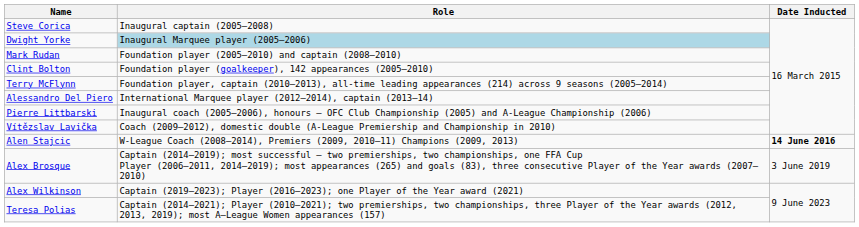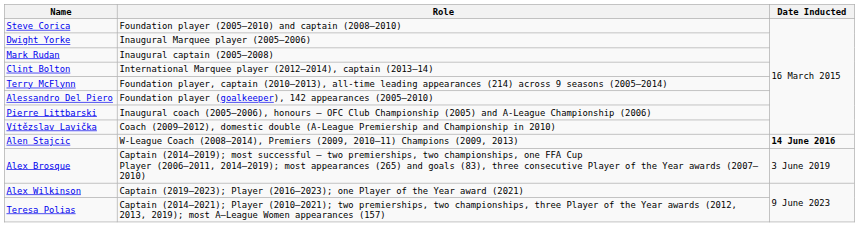(197, 26) Inaugural captain (2005–2008) -> (260, 26) Foundation player (2005–2010) and captain (2008–2010)
(215, 40) lightblue background -> (215, 40) no background
(260, 55) Foundation player (2005–2010) and captain (2008–2010) -> (197, 55) Inaugural captain (2005–2008)
(276, 69) Foundation player (goalkeeper), 142 appearances (2005–2010) -> (276, 69) International Marquee player (2012–2014), captain (2013–14)
(276, 98) International Marquee player (2012–2014), captain (2013–14) -> (276, 98) Foundation player (goalkeeper), 142 appearances (2005–2010)
